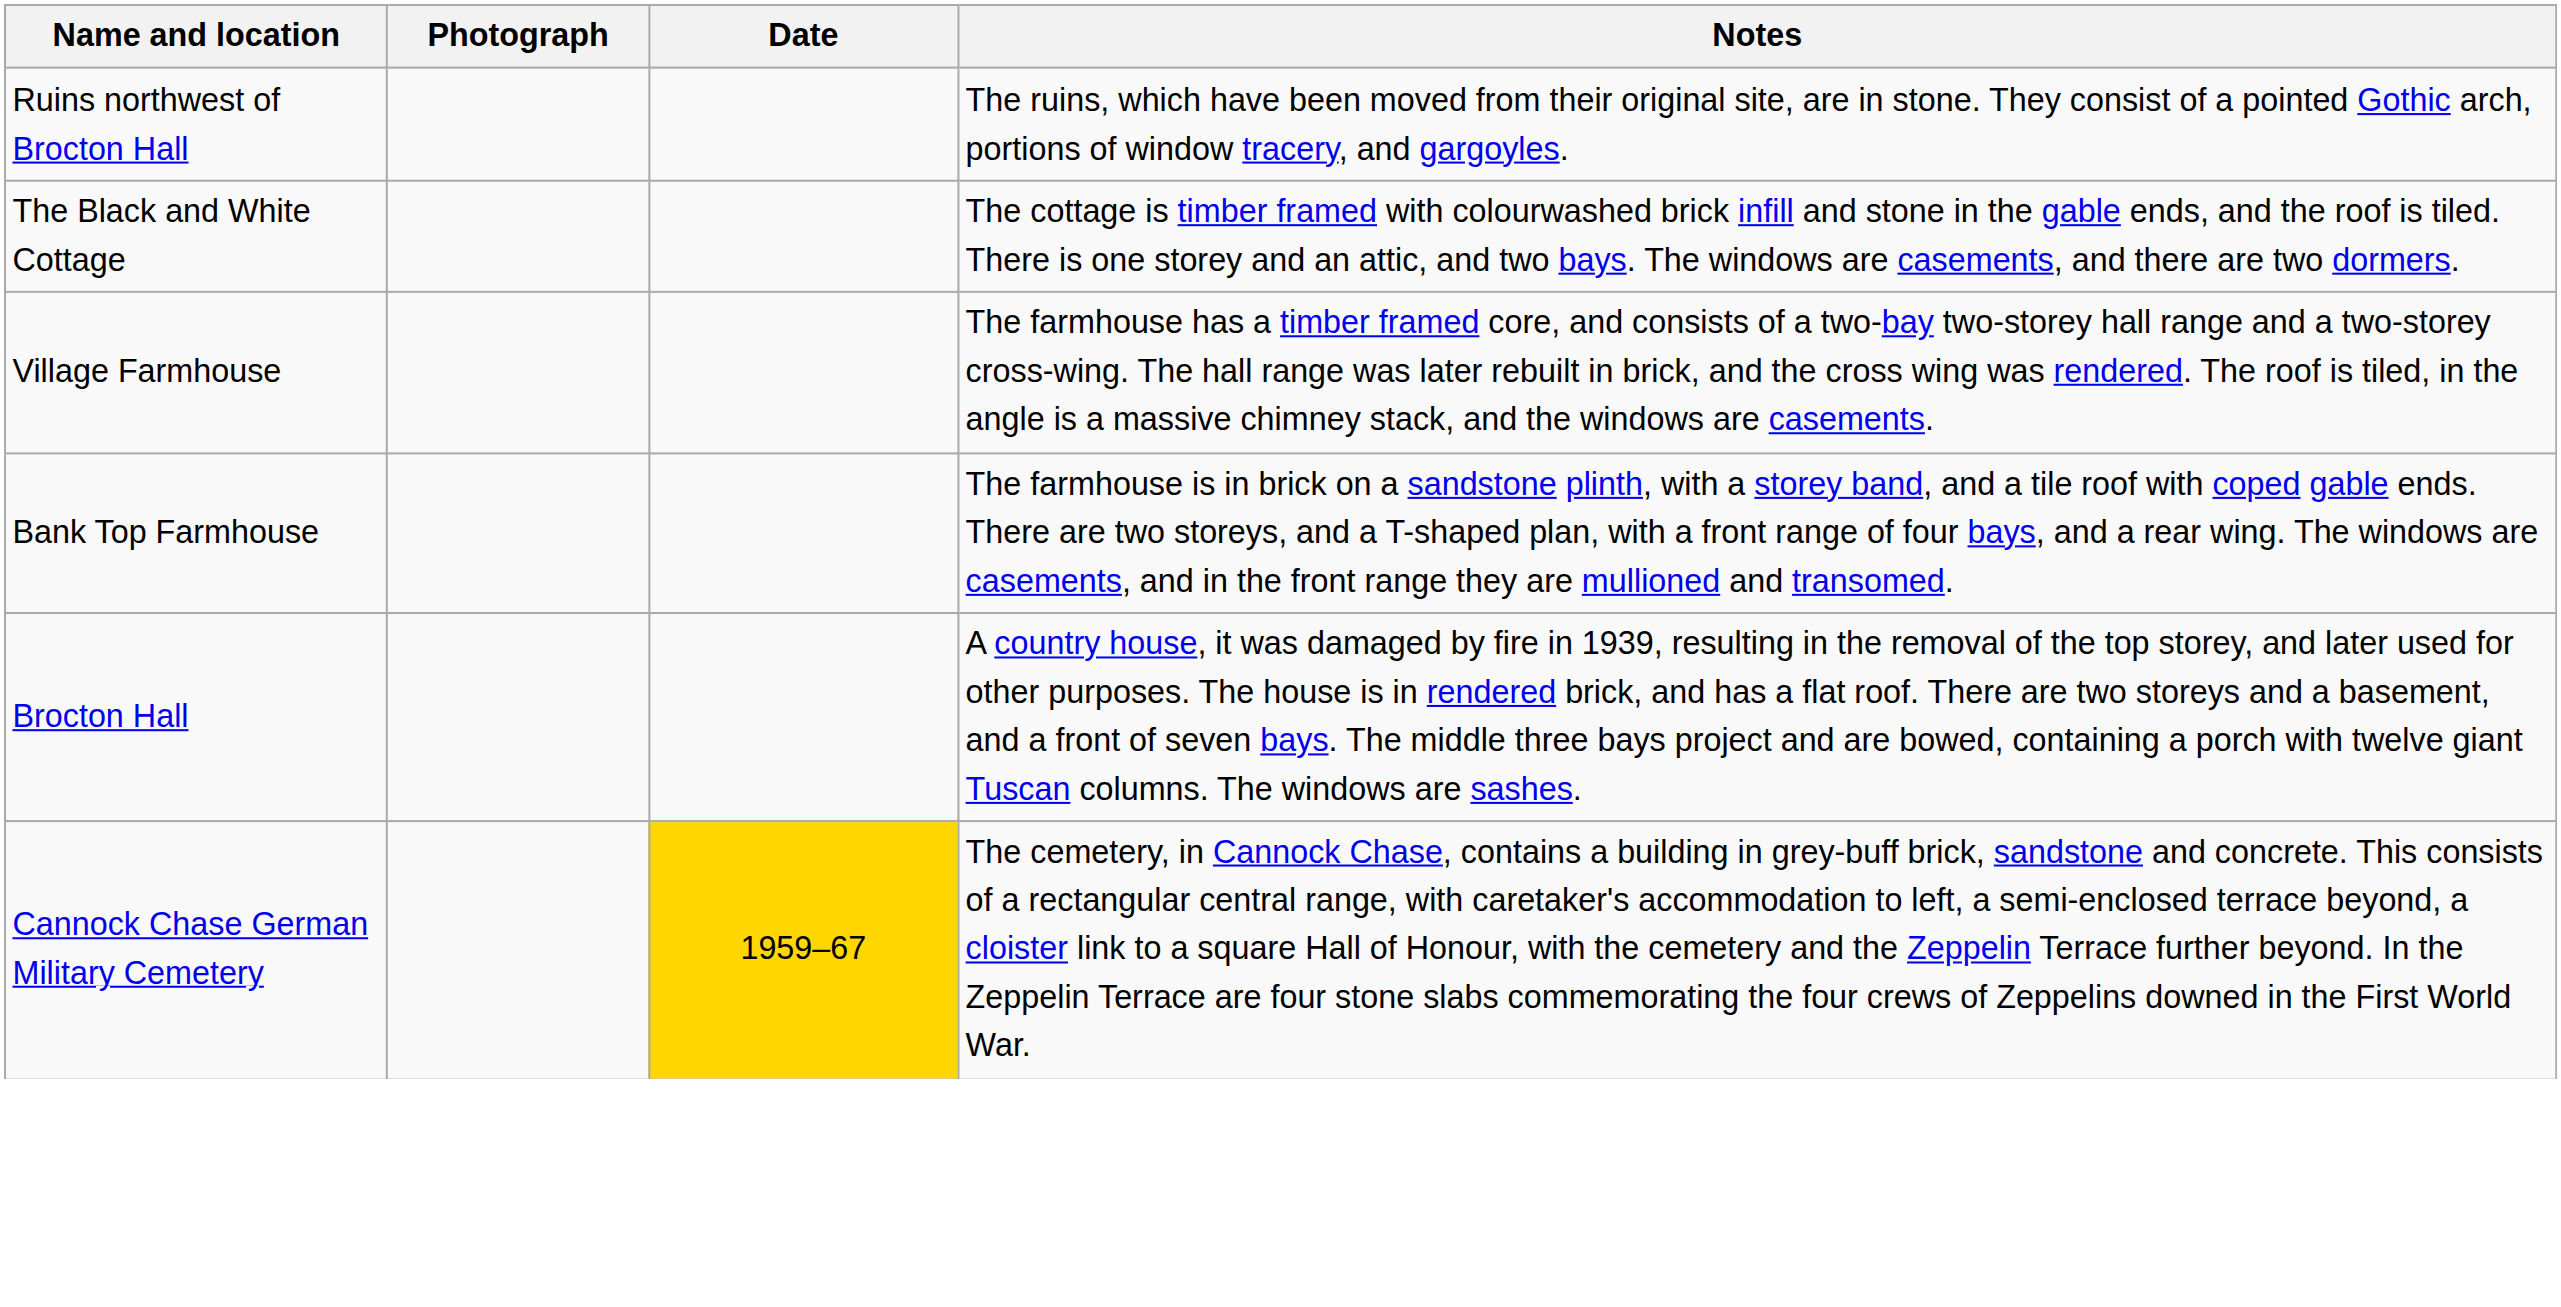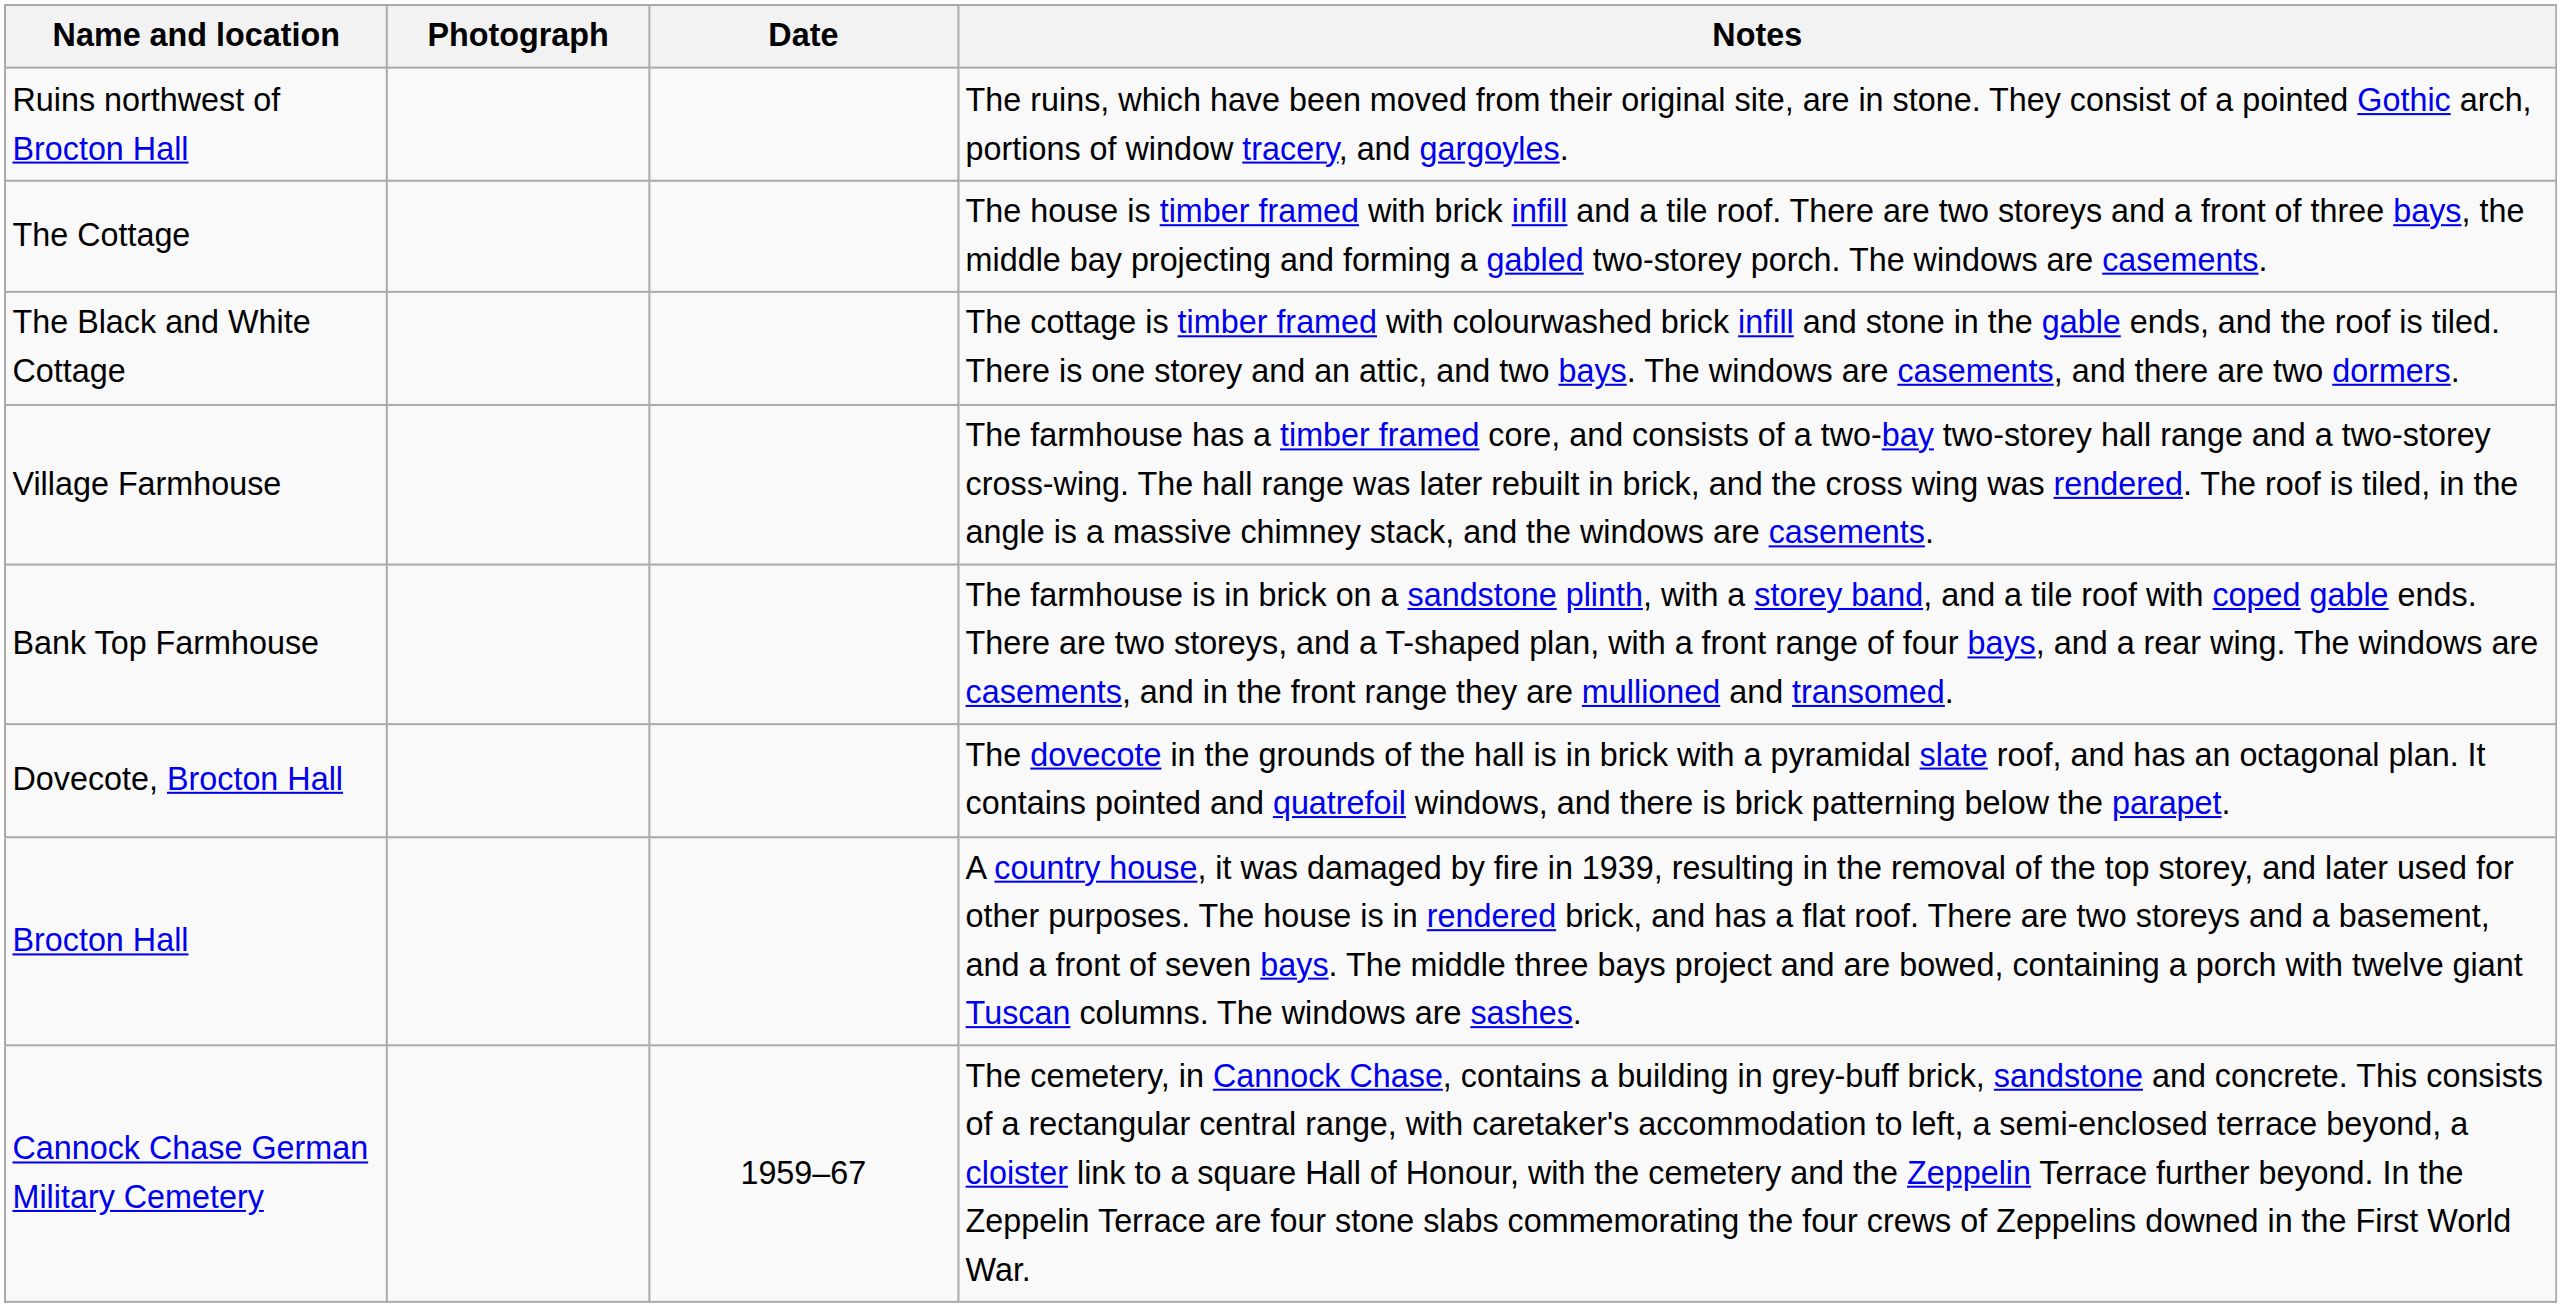+ row: (101, 235)
+ row: (178, 780)
(803, 949) gold background -> (803, 1173) no background
